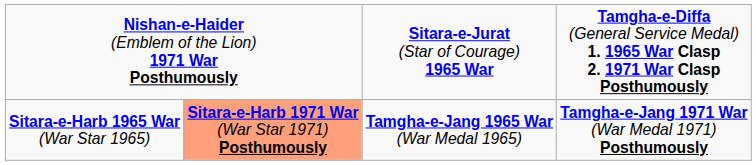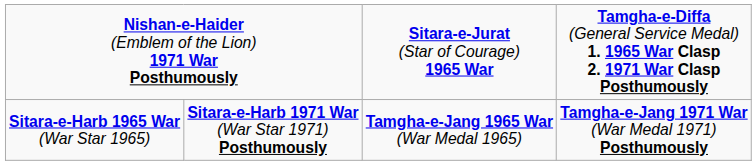(273, 130) lightsalmon background -> (273, 130) no background
